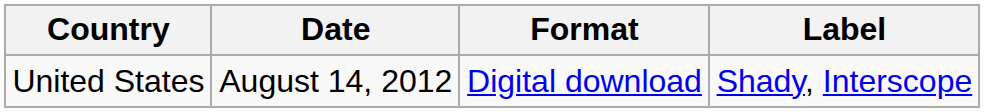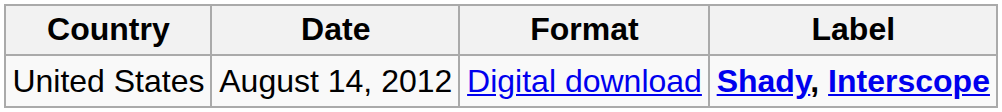(844, 80) normal -> (853, 80) bold
